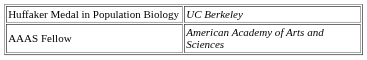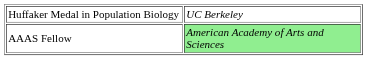(255, 38) no background -> (255, 38) lightgreen background
